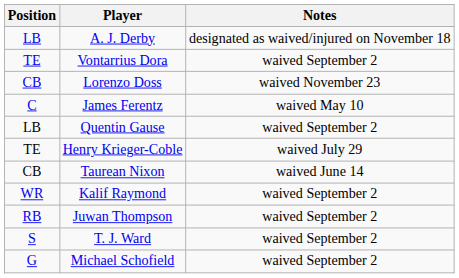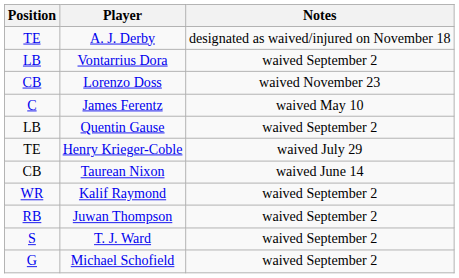(32, 37) LB -> (32, 37) TE
(32, 60) TE -> (32, 60) LB
